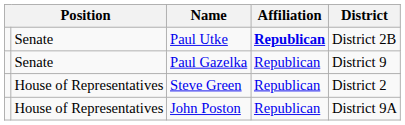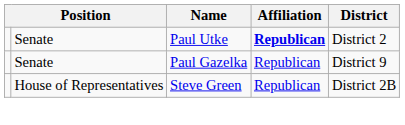(364, 39) District 2B -> (359, 39) District 2
(359, 85) District 2 -> (364, 85) District 2B
- row: (205, 108)
